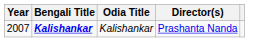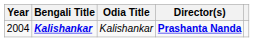(18, 28) 2007 -> (18, 28) 2004
(198, 28) normal -> (200, 28) bold
